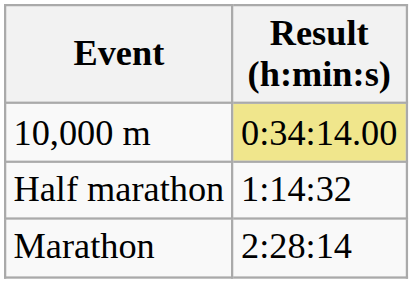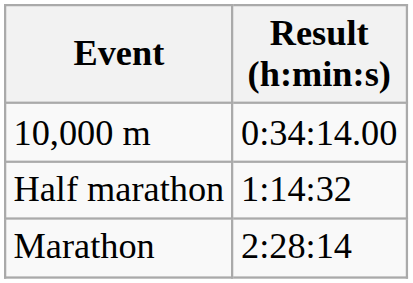(319, 131) khaki background -> (319, 131) no background
